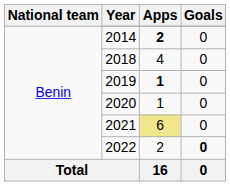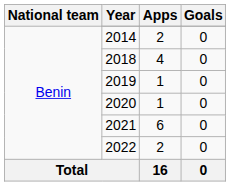(160, 37) bold -> (160, 37) normal
(160, 81) bold -> (160, 81) normal
(160, 125) khaki background -> (160, 125) no background
(203, 147) bold -> (203, 147) normal
